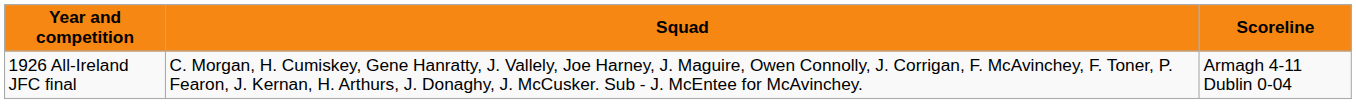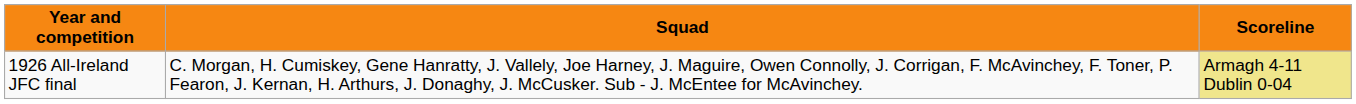(1253, 74) no background -> (1253, 74) khaki background
